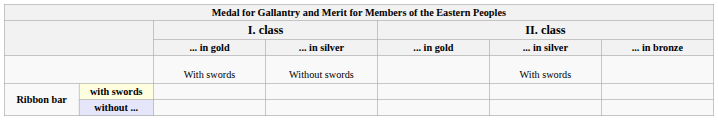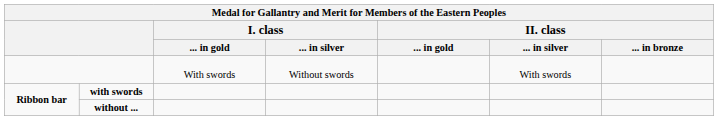(116, 91) lightyellow background -> (116, 91) no background
(116, 107) lavender background -> (116, 107) no background
